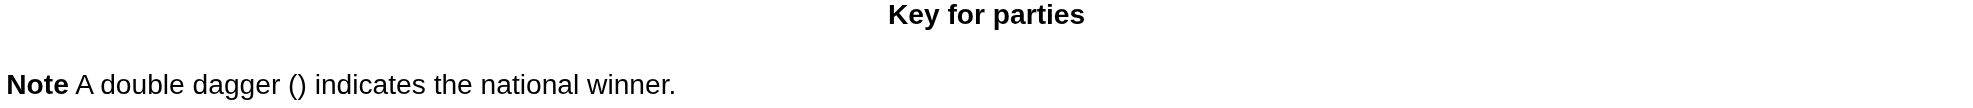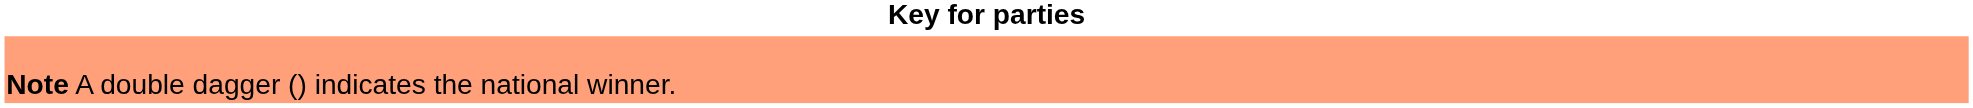(341, 85) no background -> (341, 85) lightsalmon background
